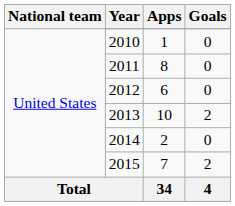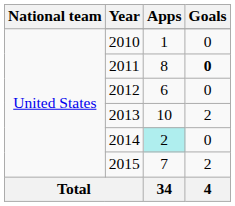(208, 66) normal -> (208, 66) bold
(164, 139) no background -> (164, 139) paleturquoise background
